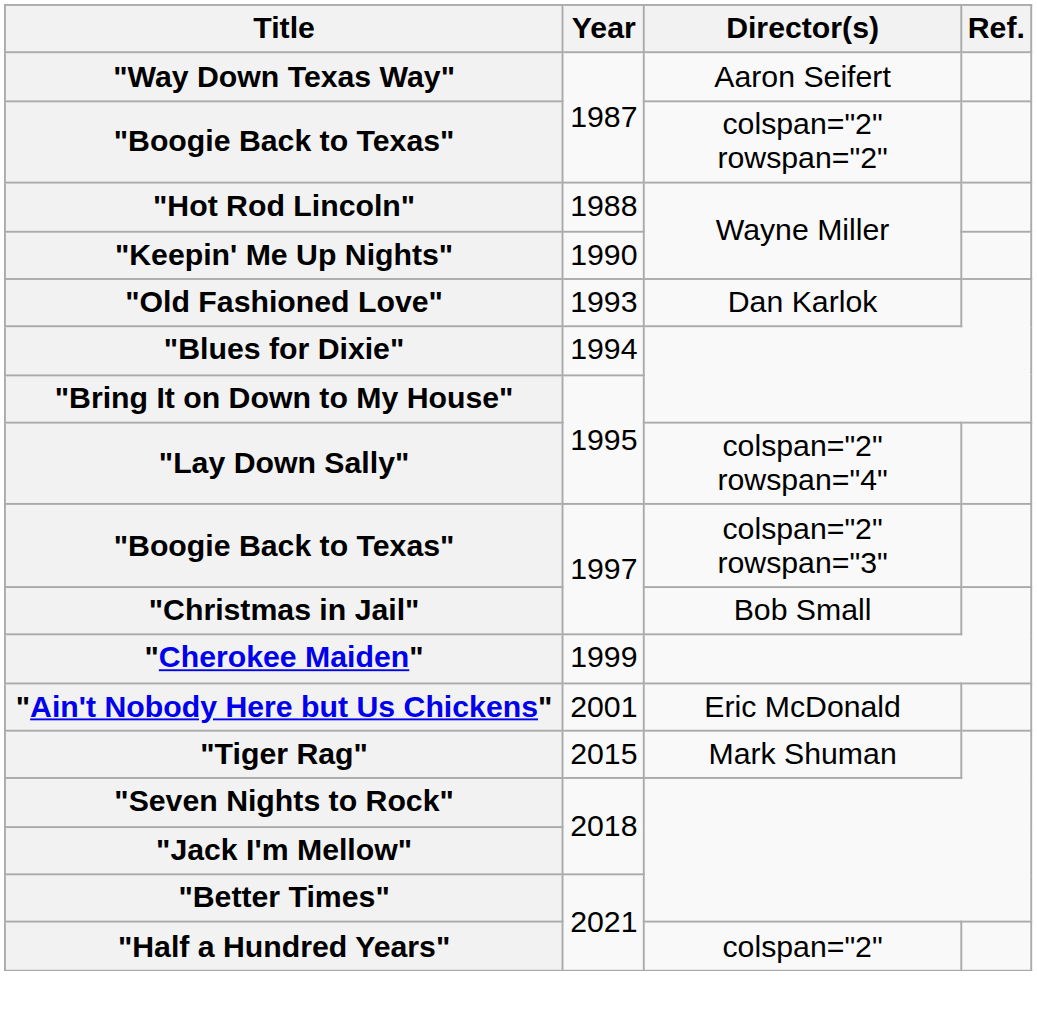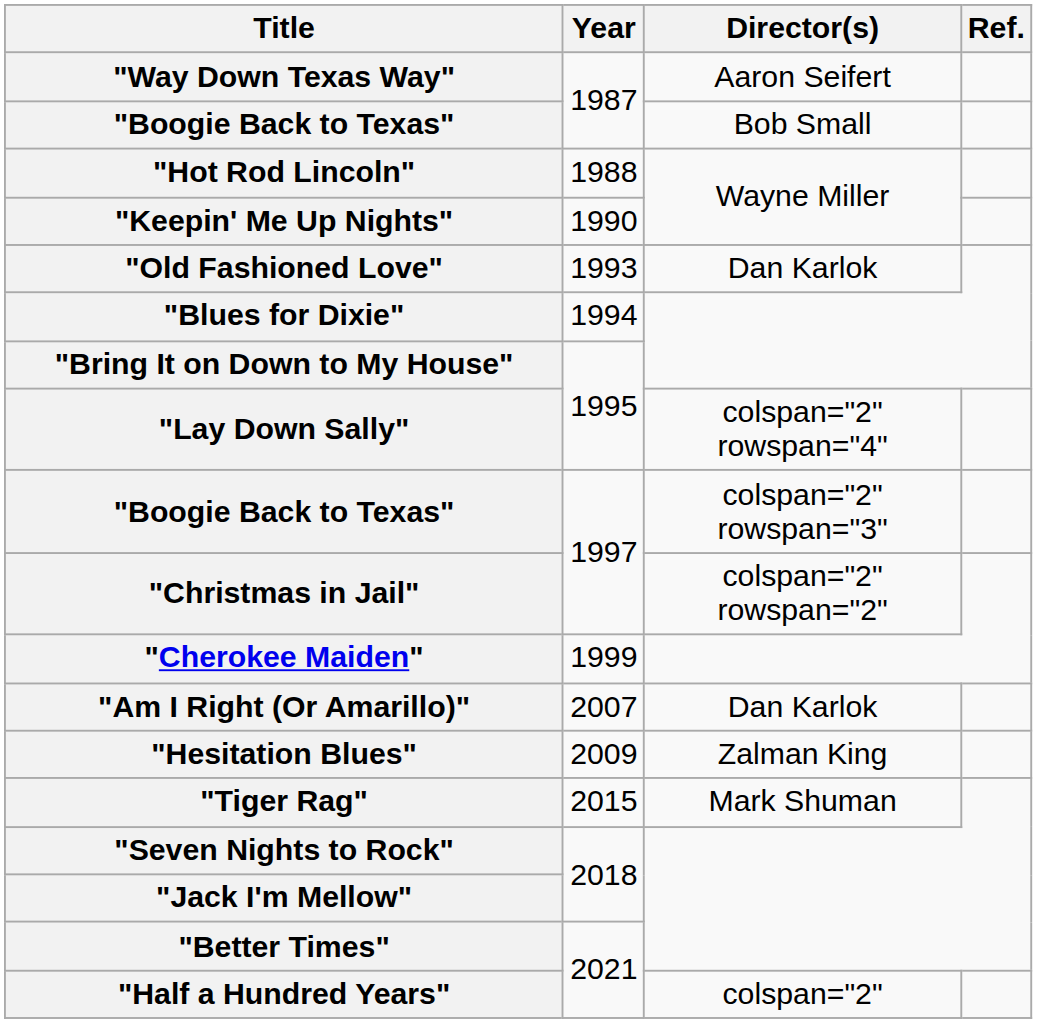(803, 141) colspan="2" rowspan="2" -> (803, 124) Bob Small
(803, 610) Bob Small -> (803, 593) colspan="2" rowspan="2"
- row: (284, 706)
+ row: (284, 706)
+ row: (284, 754)
